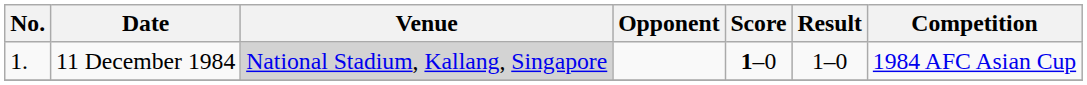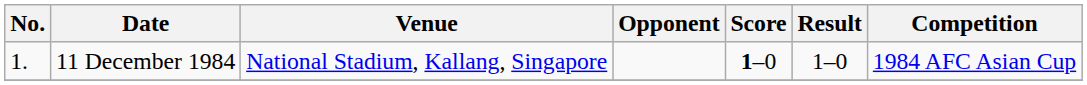(427, 60) lightgrey background -> (427, 60) no background
